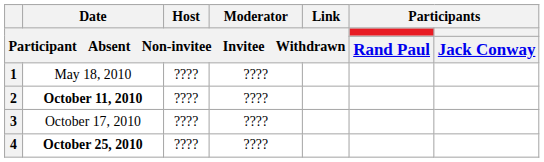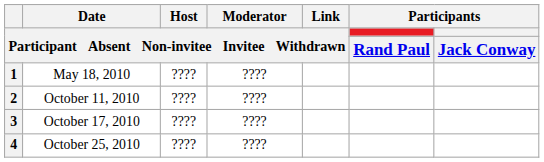(93, 98) bold -> (92, 98) normal
(93, 145) bold -> (92, 145) normal
